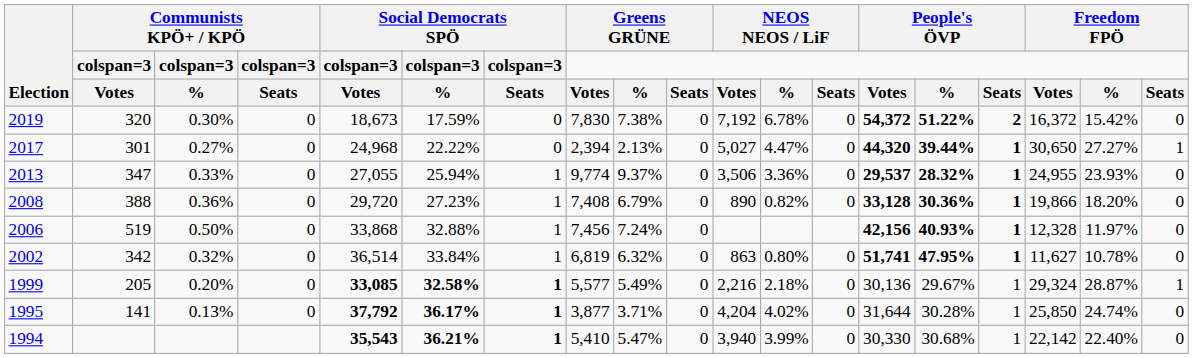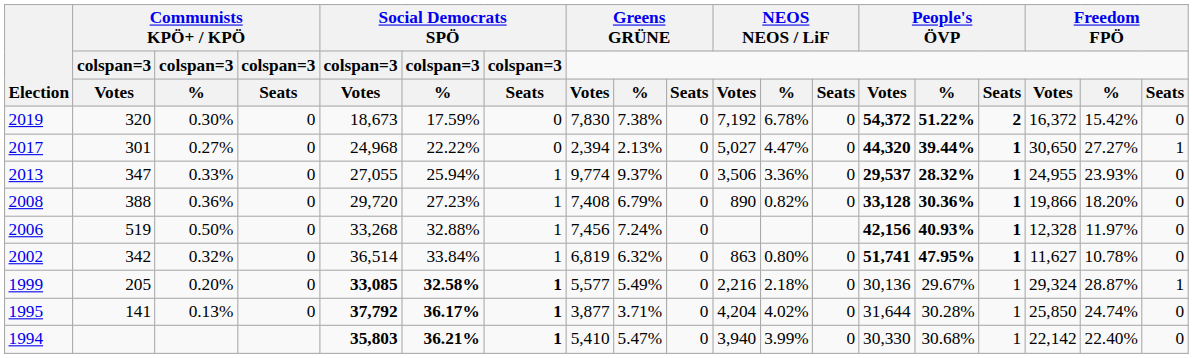(374, 229) 33,868 -> (374, 229) 33,268
(374, 339) 35,543 -> (374, 339) 35,803
